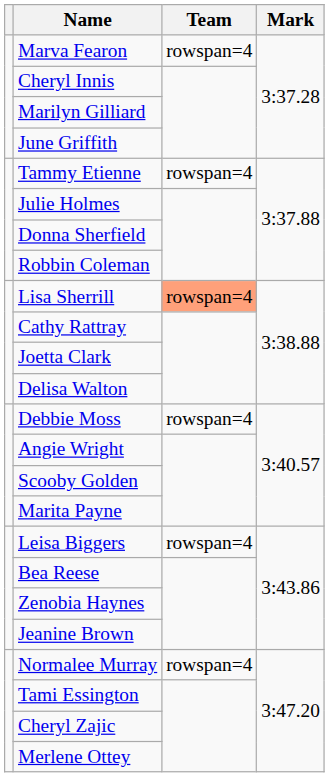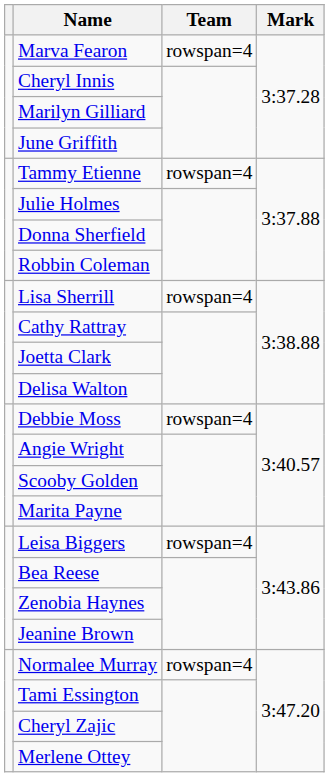(209, 296) lightsalmon background -> (209, 296) no background
